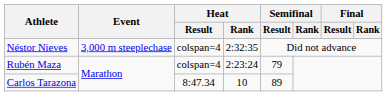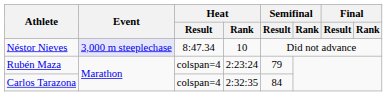(126, 47) no background -> (126, 47) lavender background
(199, 47) colspan=4 -> (199, 47) 8:47.34
(242, 47) 2:32:35 -> (242, 47) 10
(199, 83) 8:47.34 -> (199, 83) colspan=4
(242, 83) 10 -> (242, 83) 2:32:35
(277, 83) 89 -> (277, 83) 84
